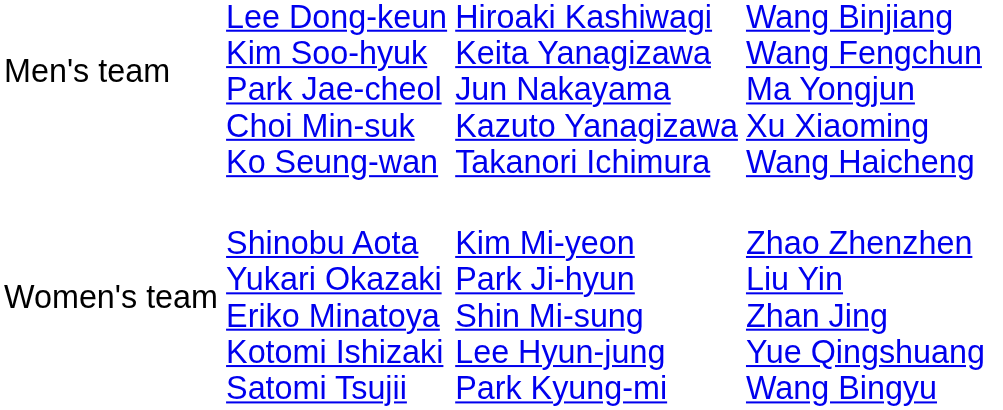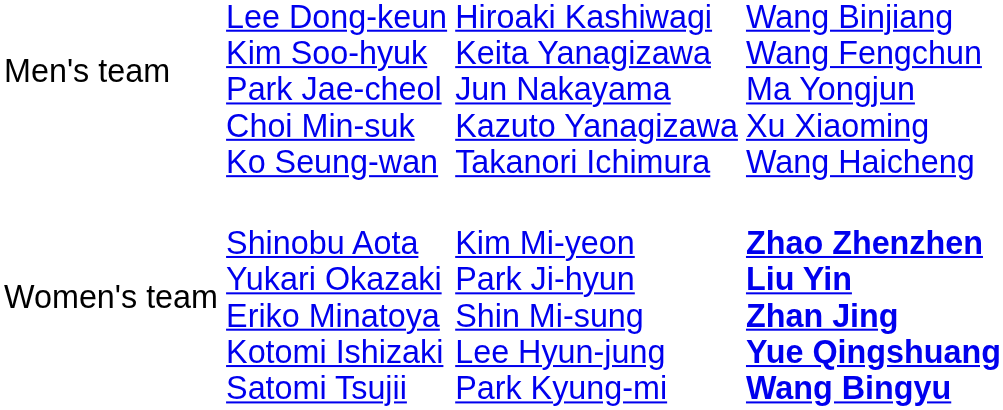(865, 316) normal -> (873, 316) bold
